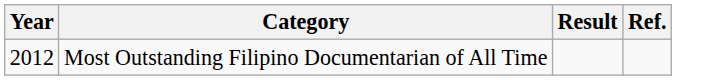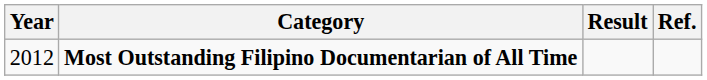(306, 57) normal -> (321, 57) bold
